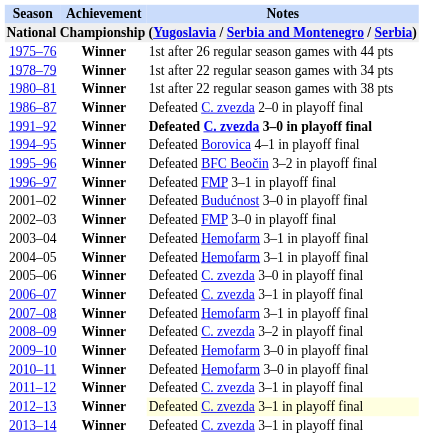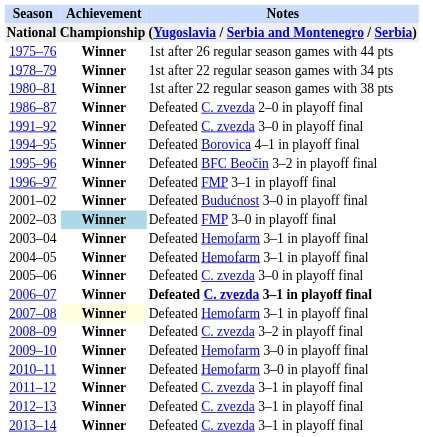(260, 126) bold -> (256, 126) normal
(104, 219) no background -> (104, 219) lightblue background
(256, 294) normal -> (260, 294) bold
(104, 313) no background -> (104, 313) lightyellow background
(256, 406) lightyellow background -> (256, 406) no background
